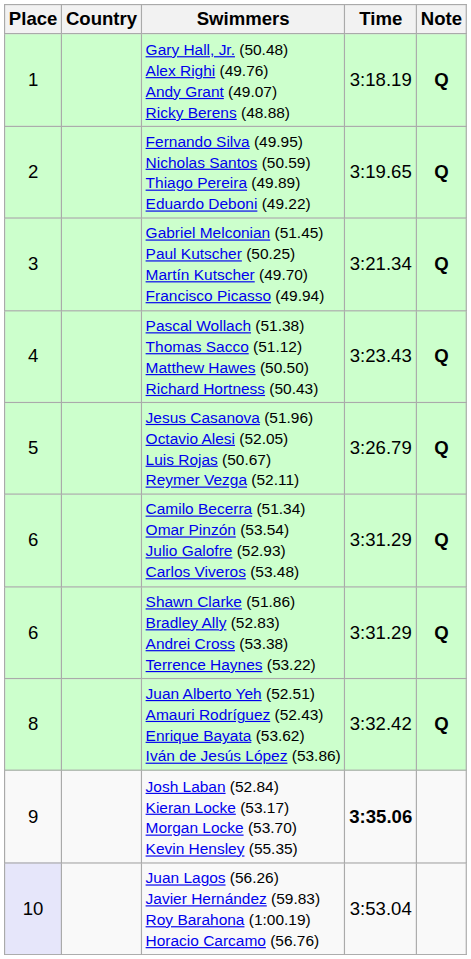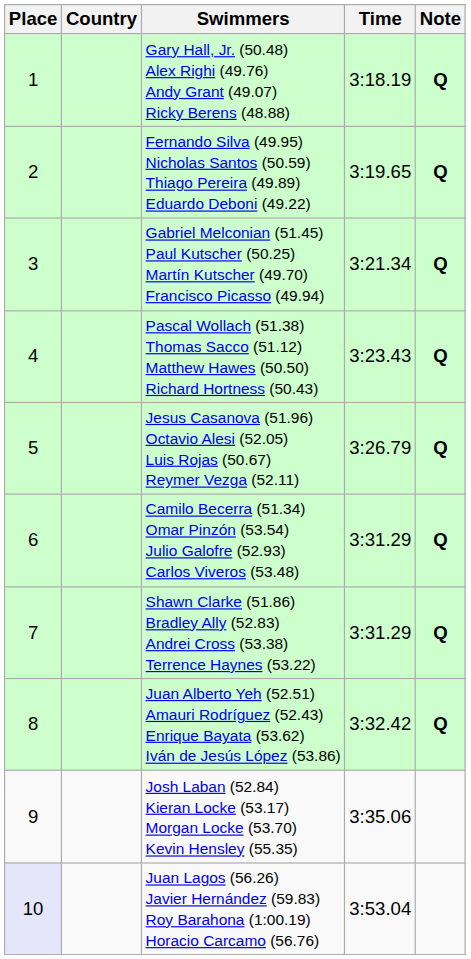(33, 632) 6 -> (33, 632) 7
(381, 816) bold -> (380, 816) normal
